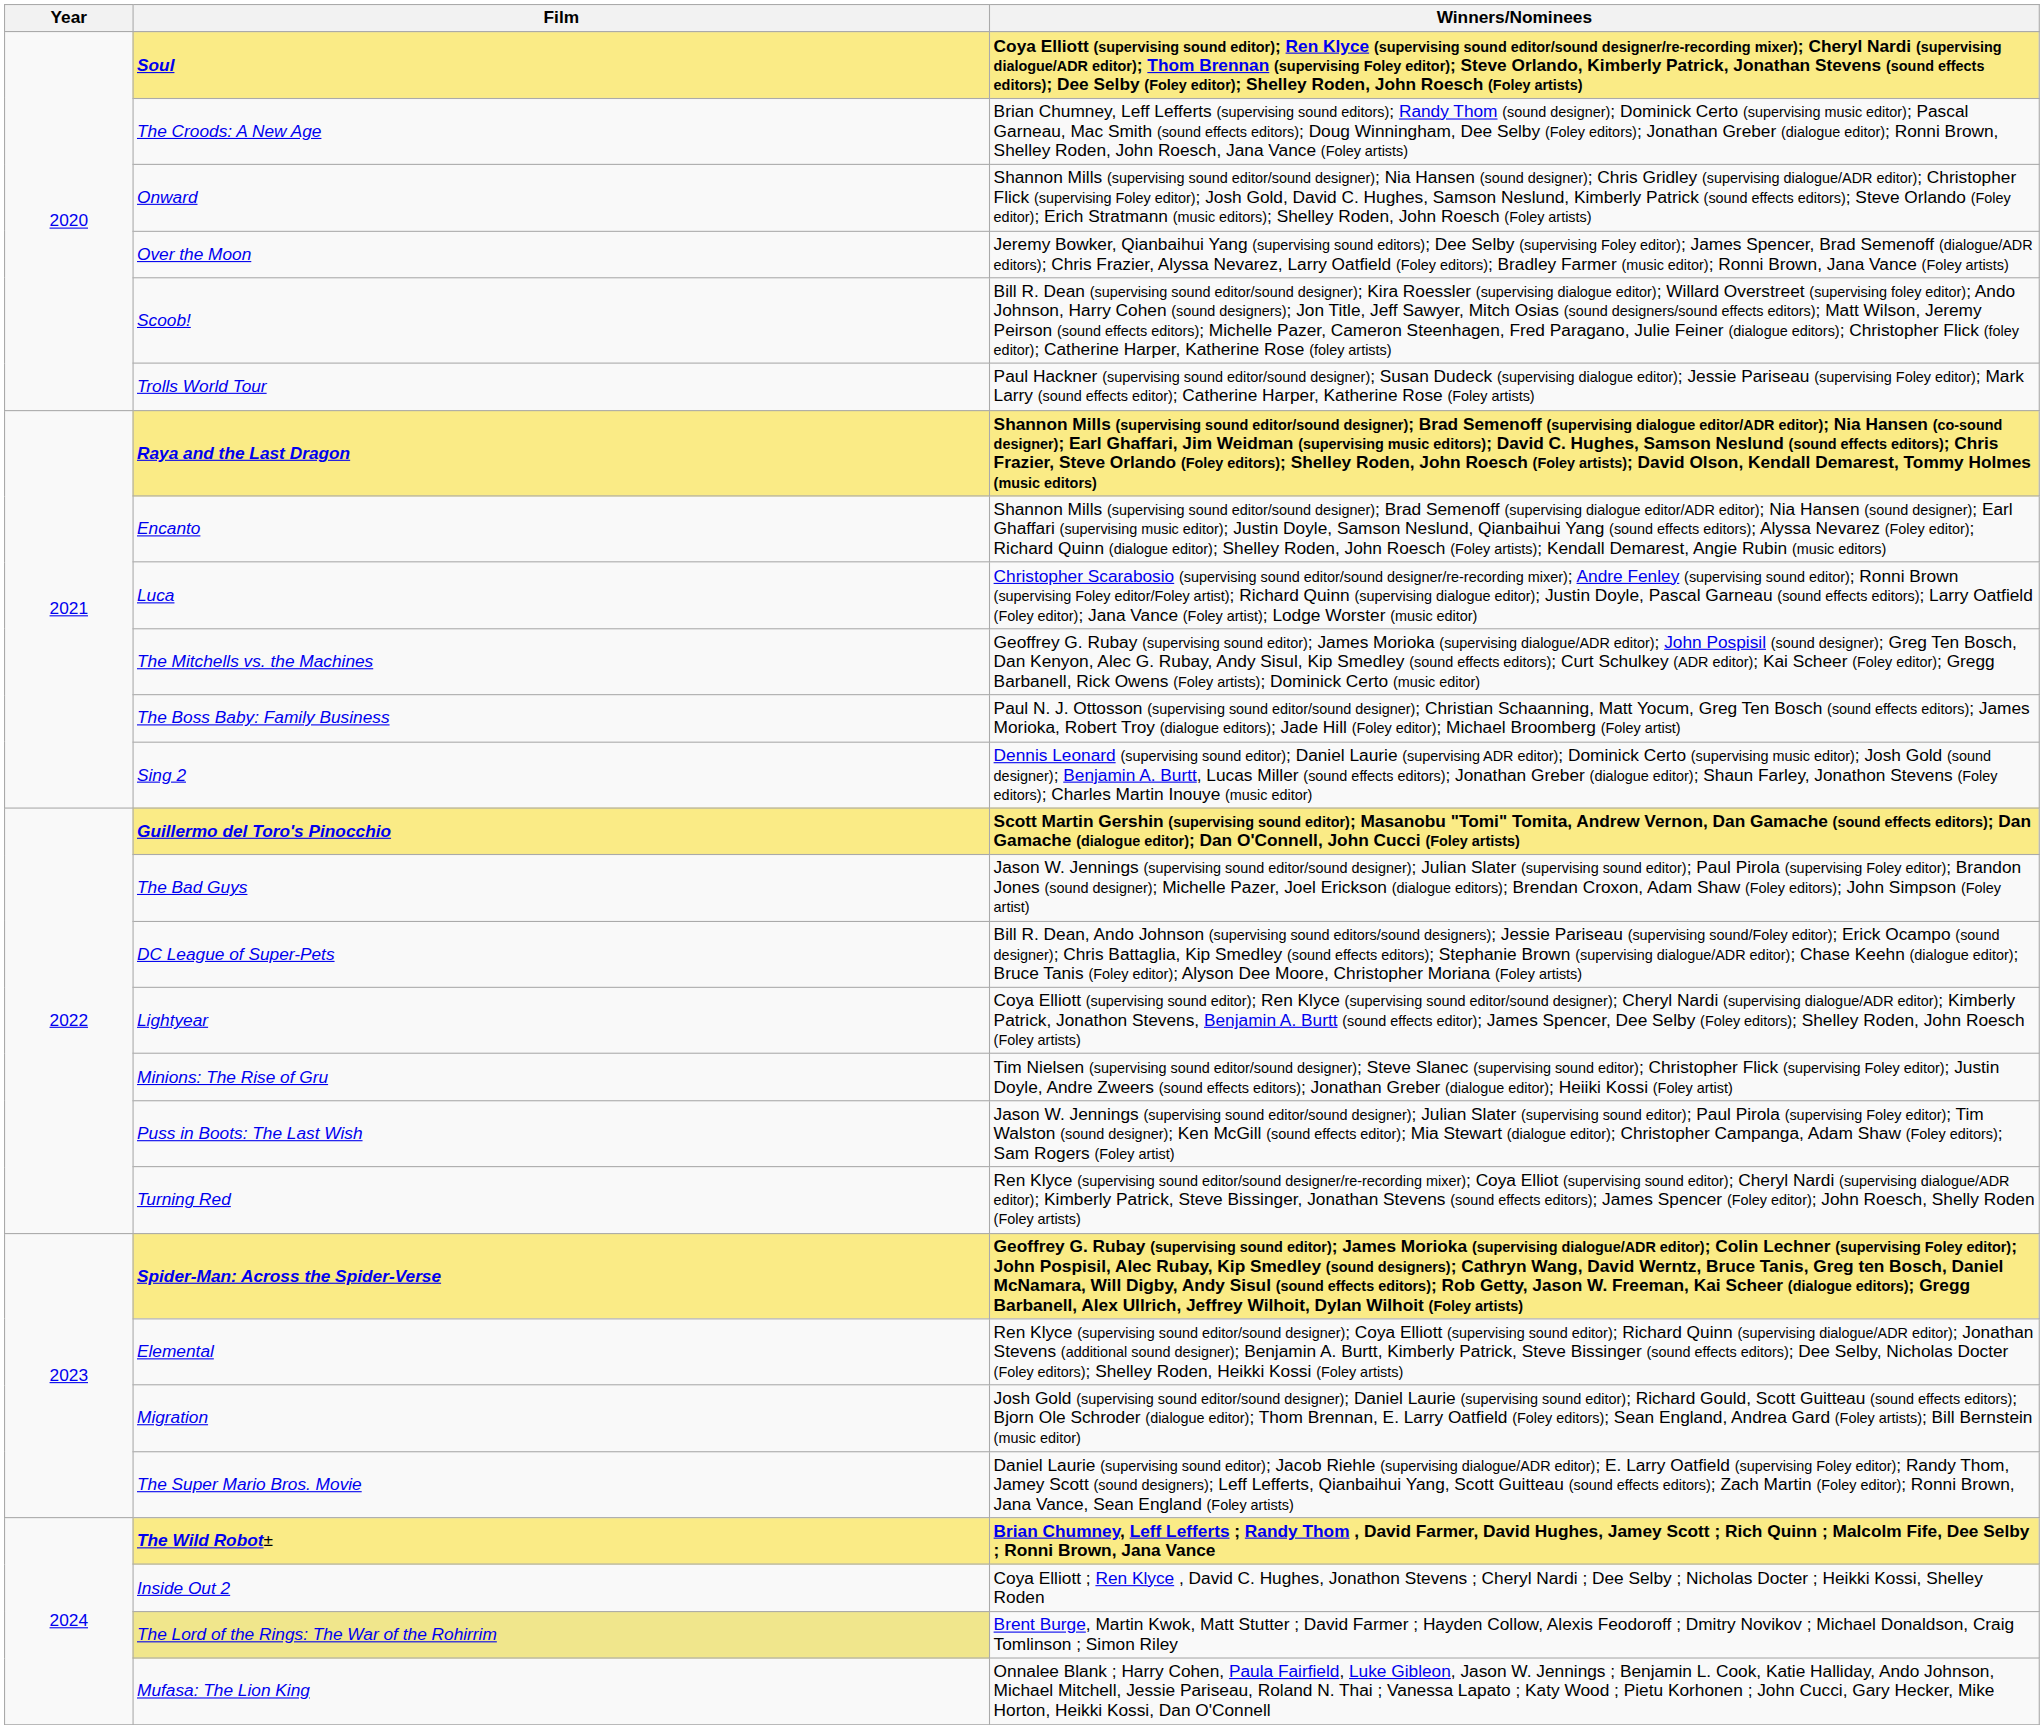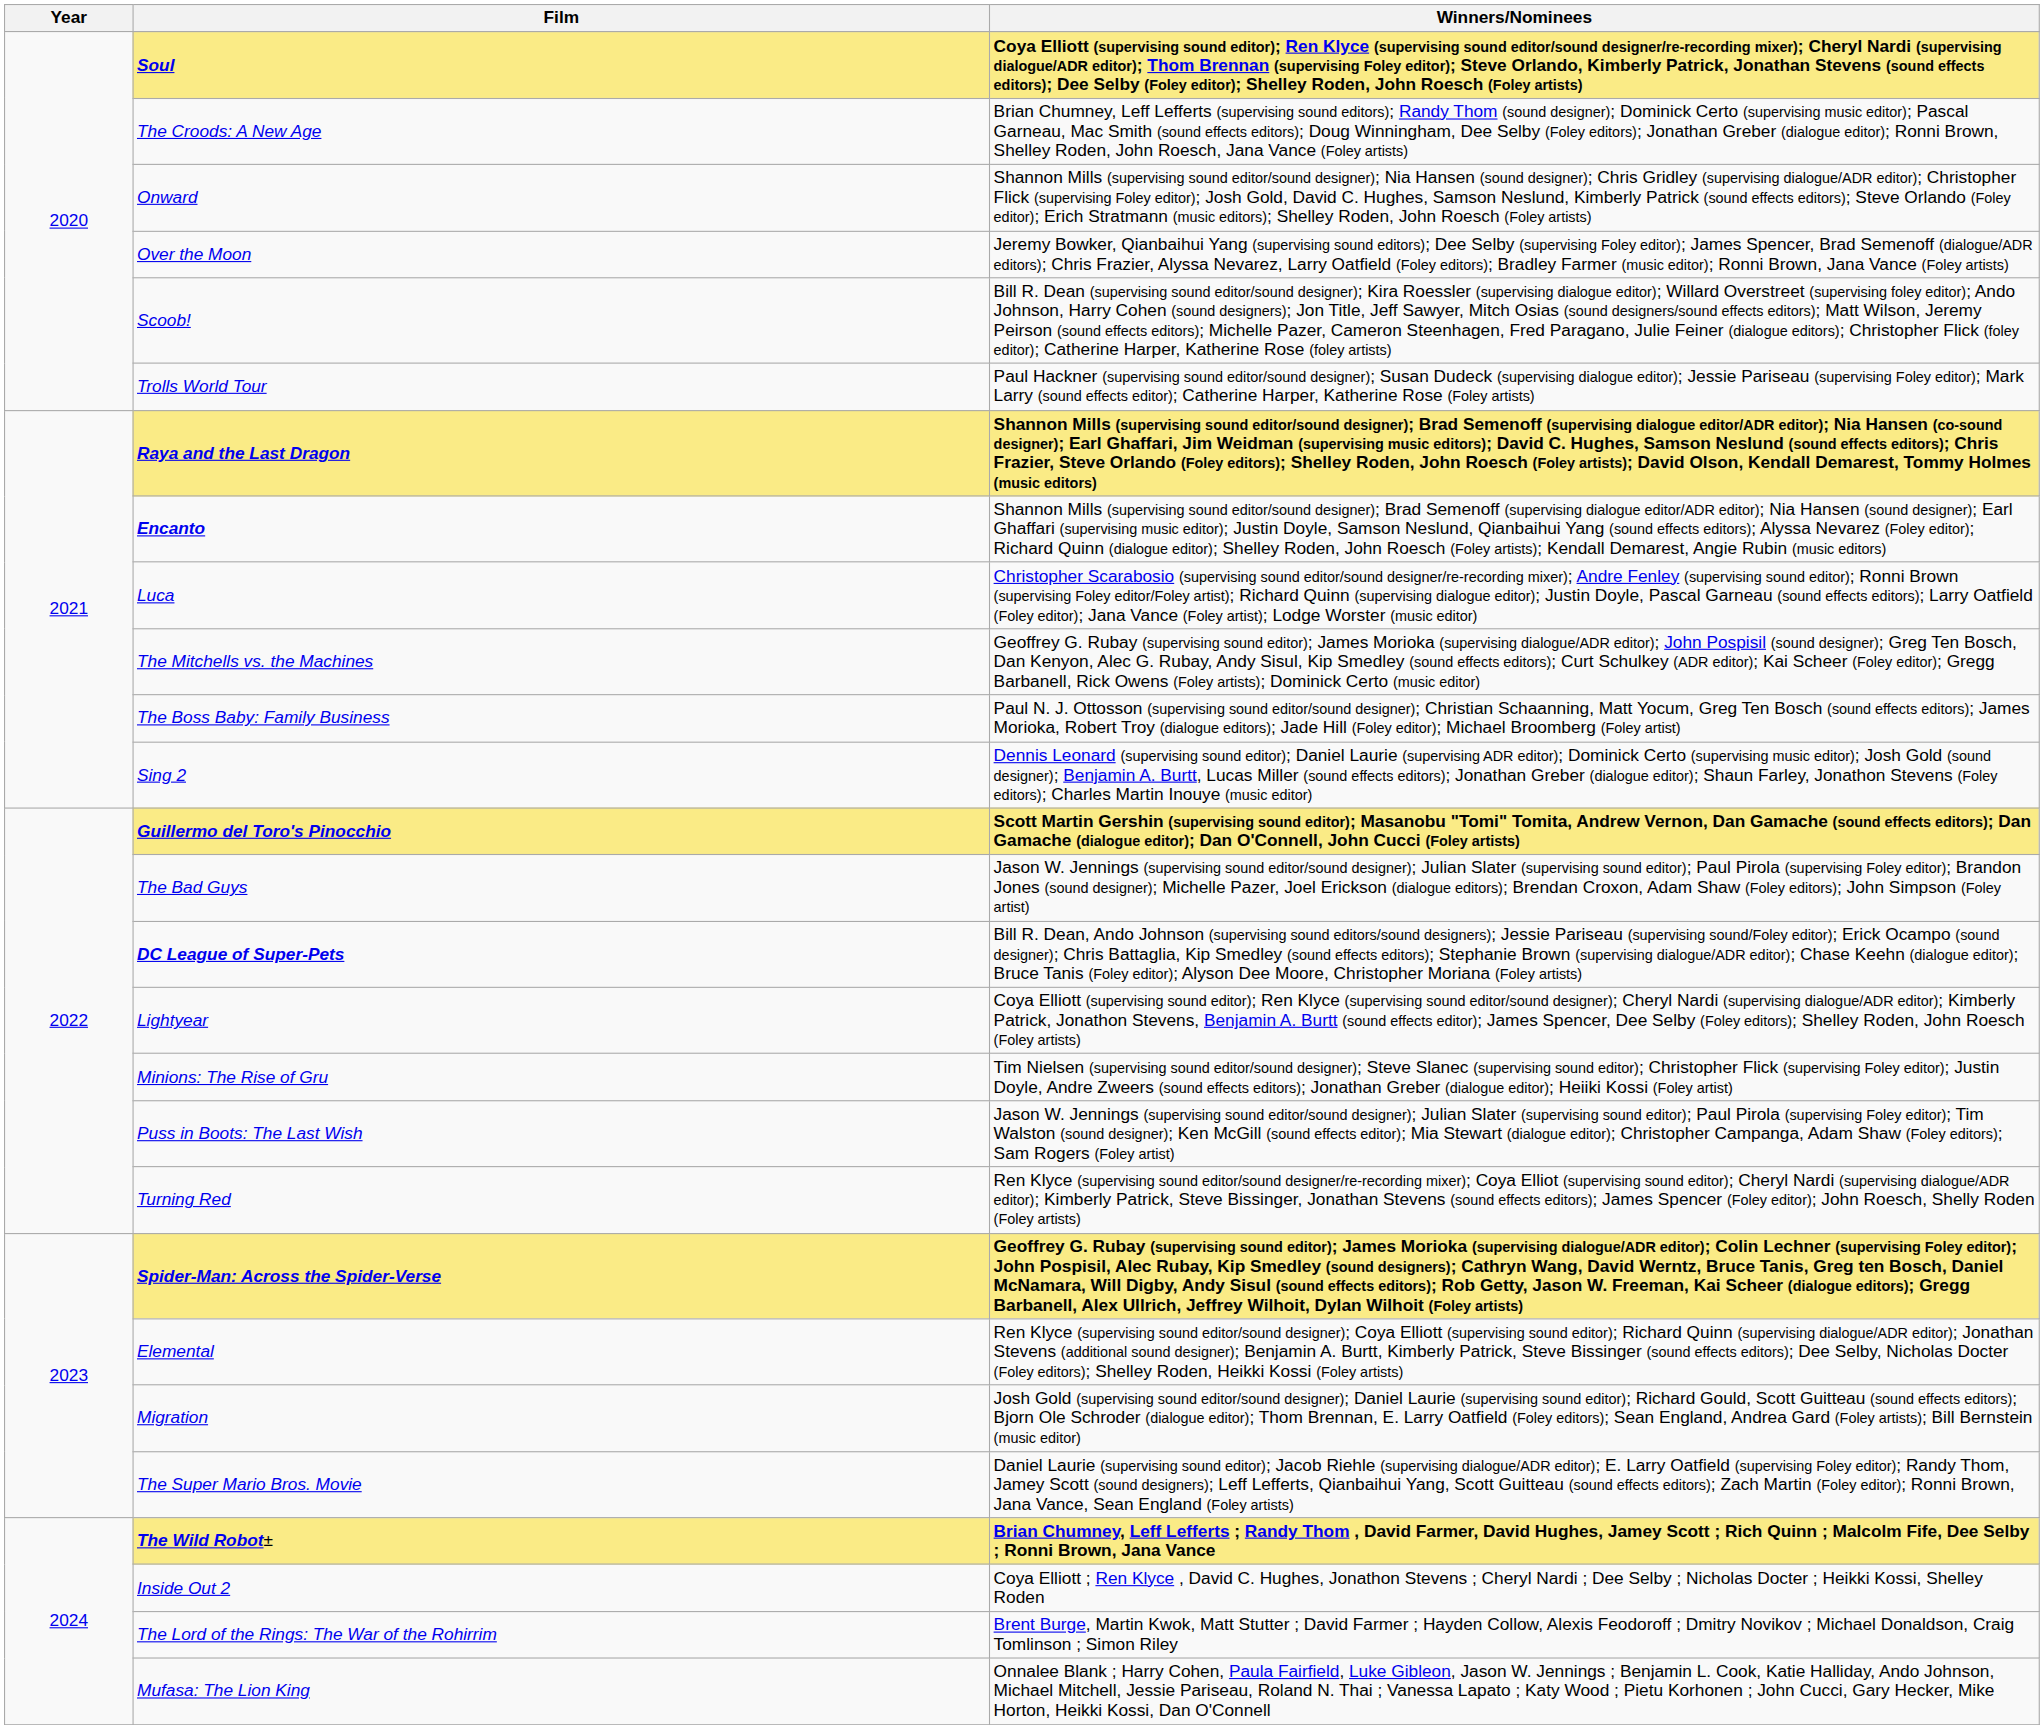(169, 529) normal -> (171, 529) bold
(236, 954) normal -> (241, 954) bold
(317, 1634) khaki background -> (317, 1634) no background
